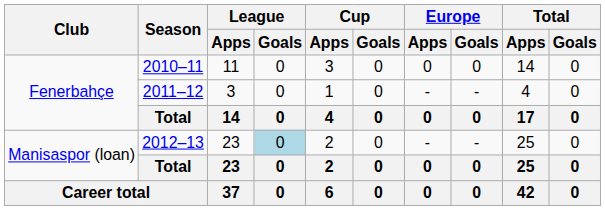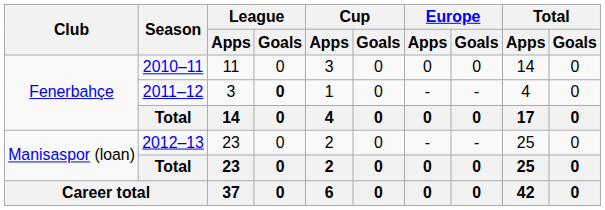(280, 92) normal -> (280, 92) bold
(280, 142) lightblue background -> (280, 142) no background
